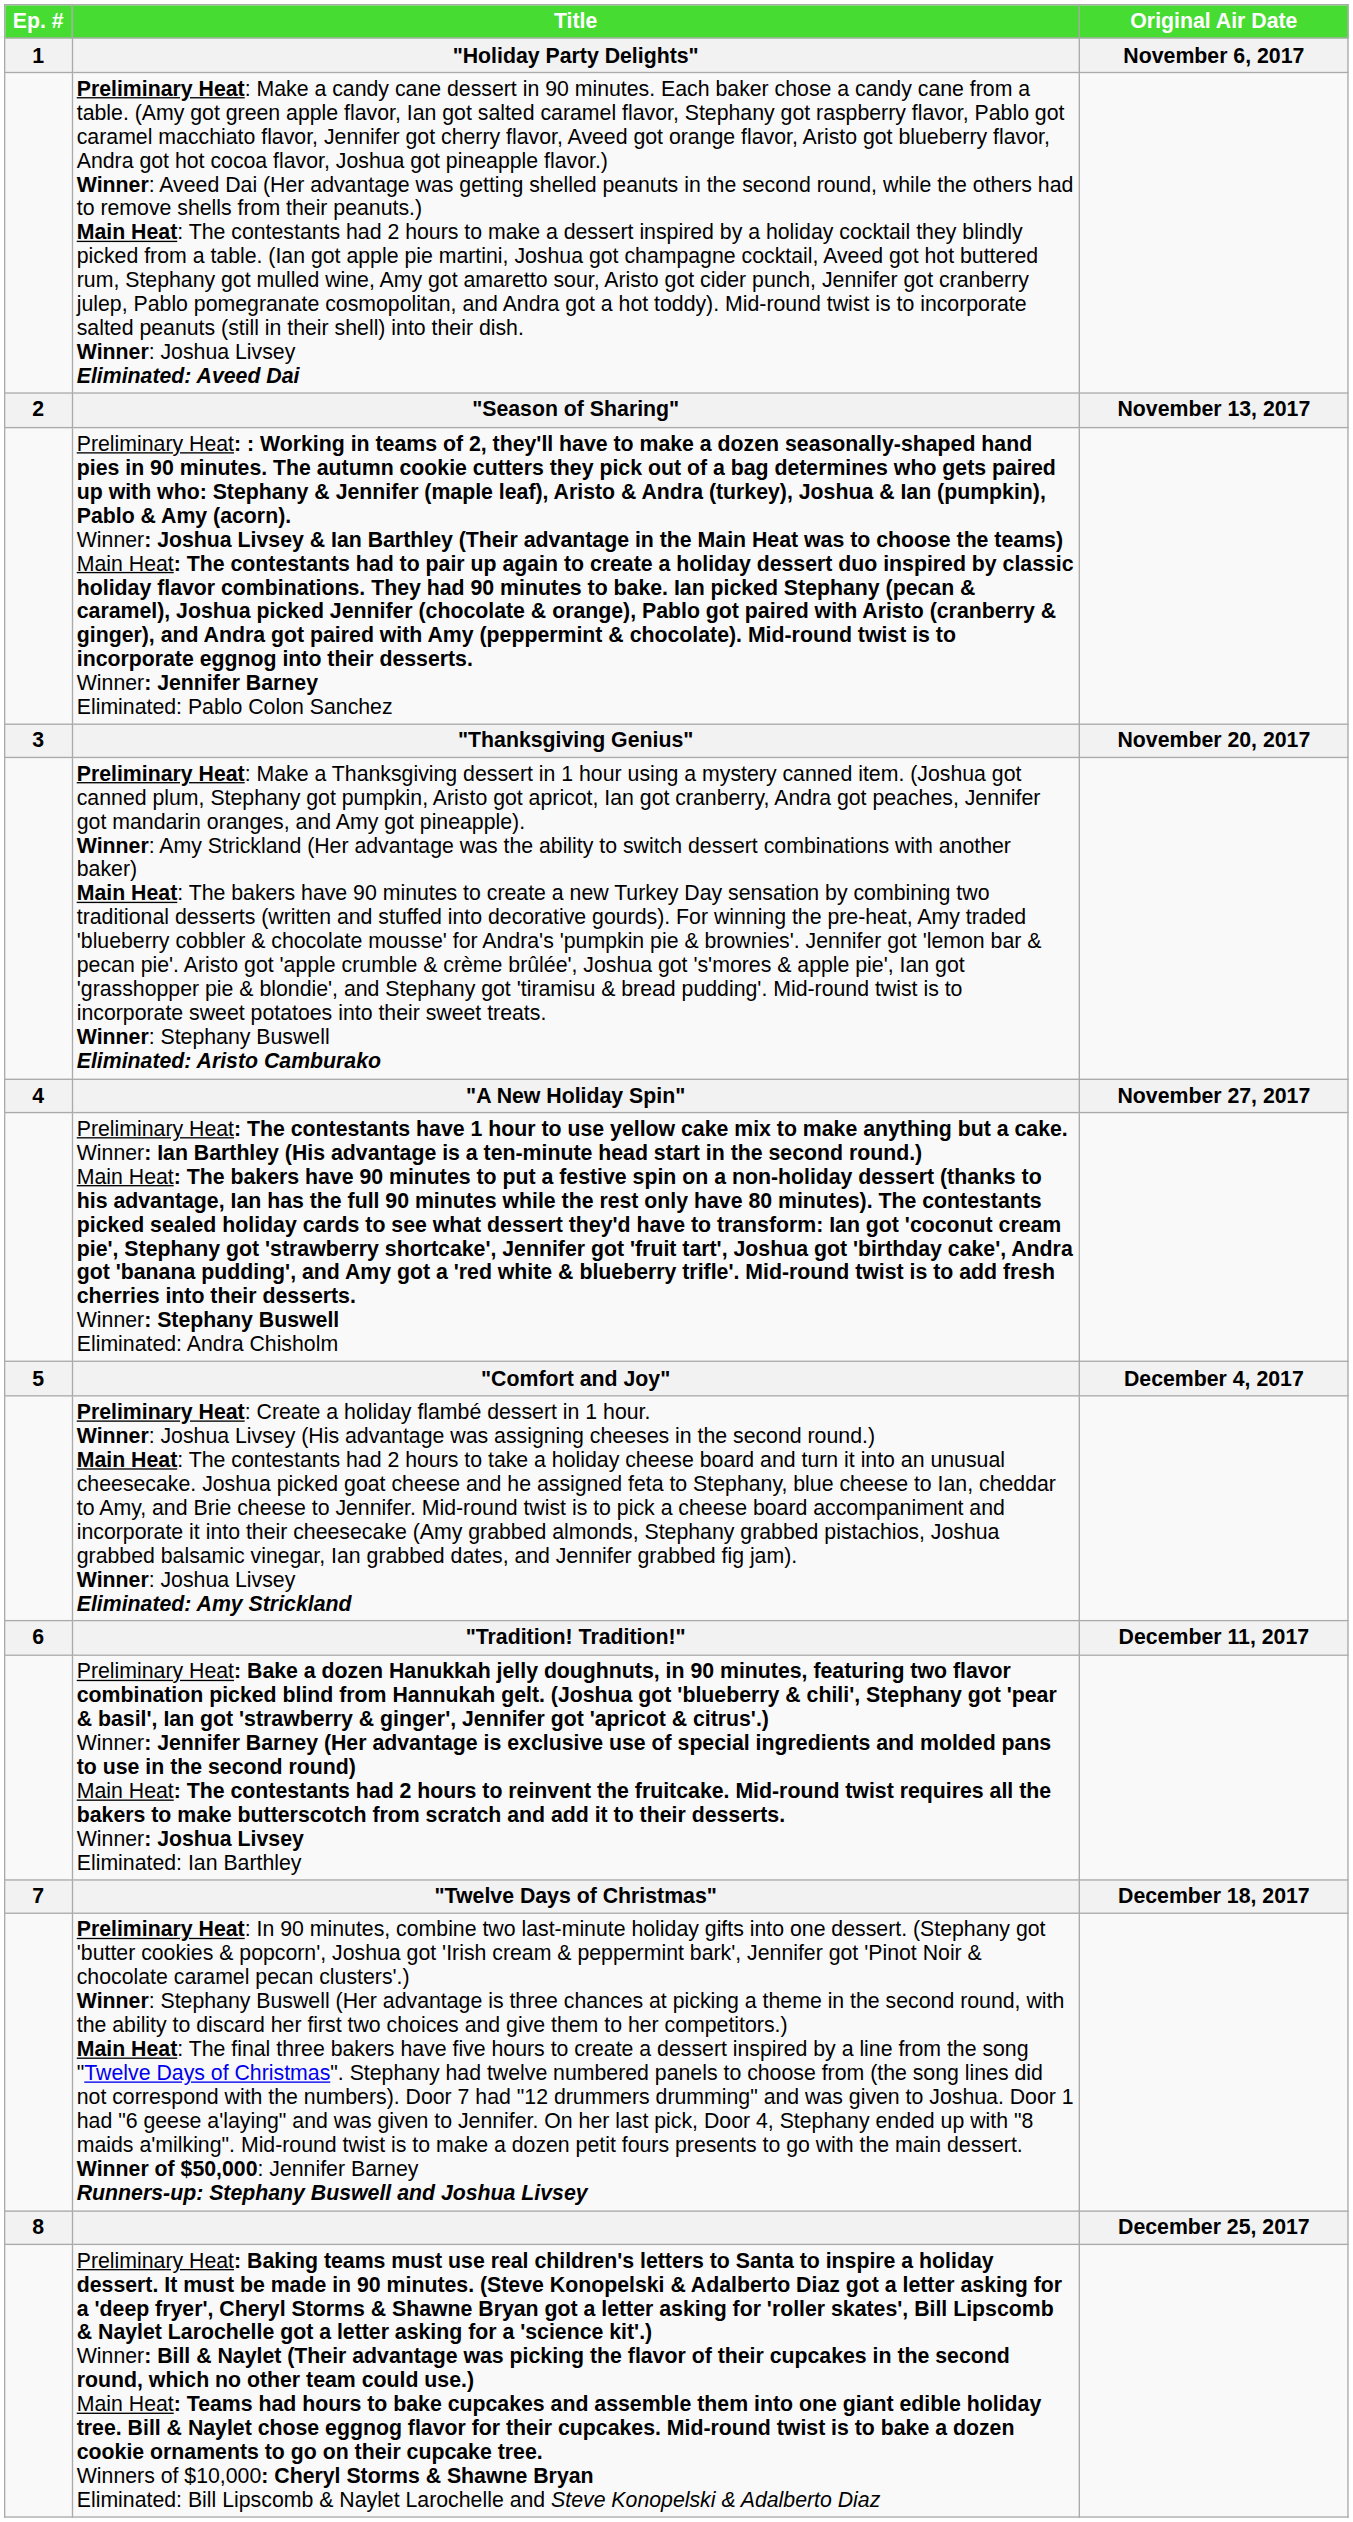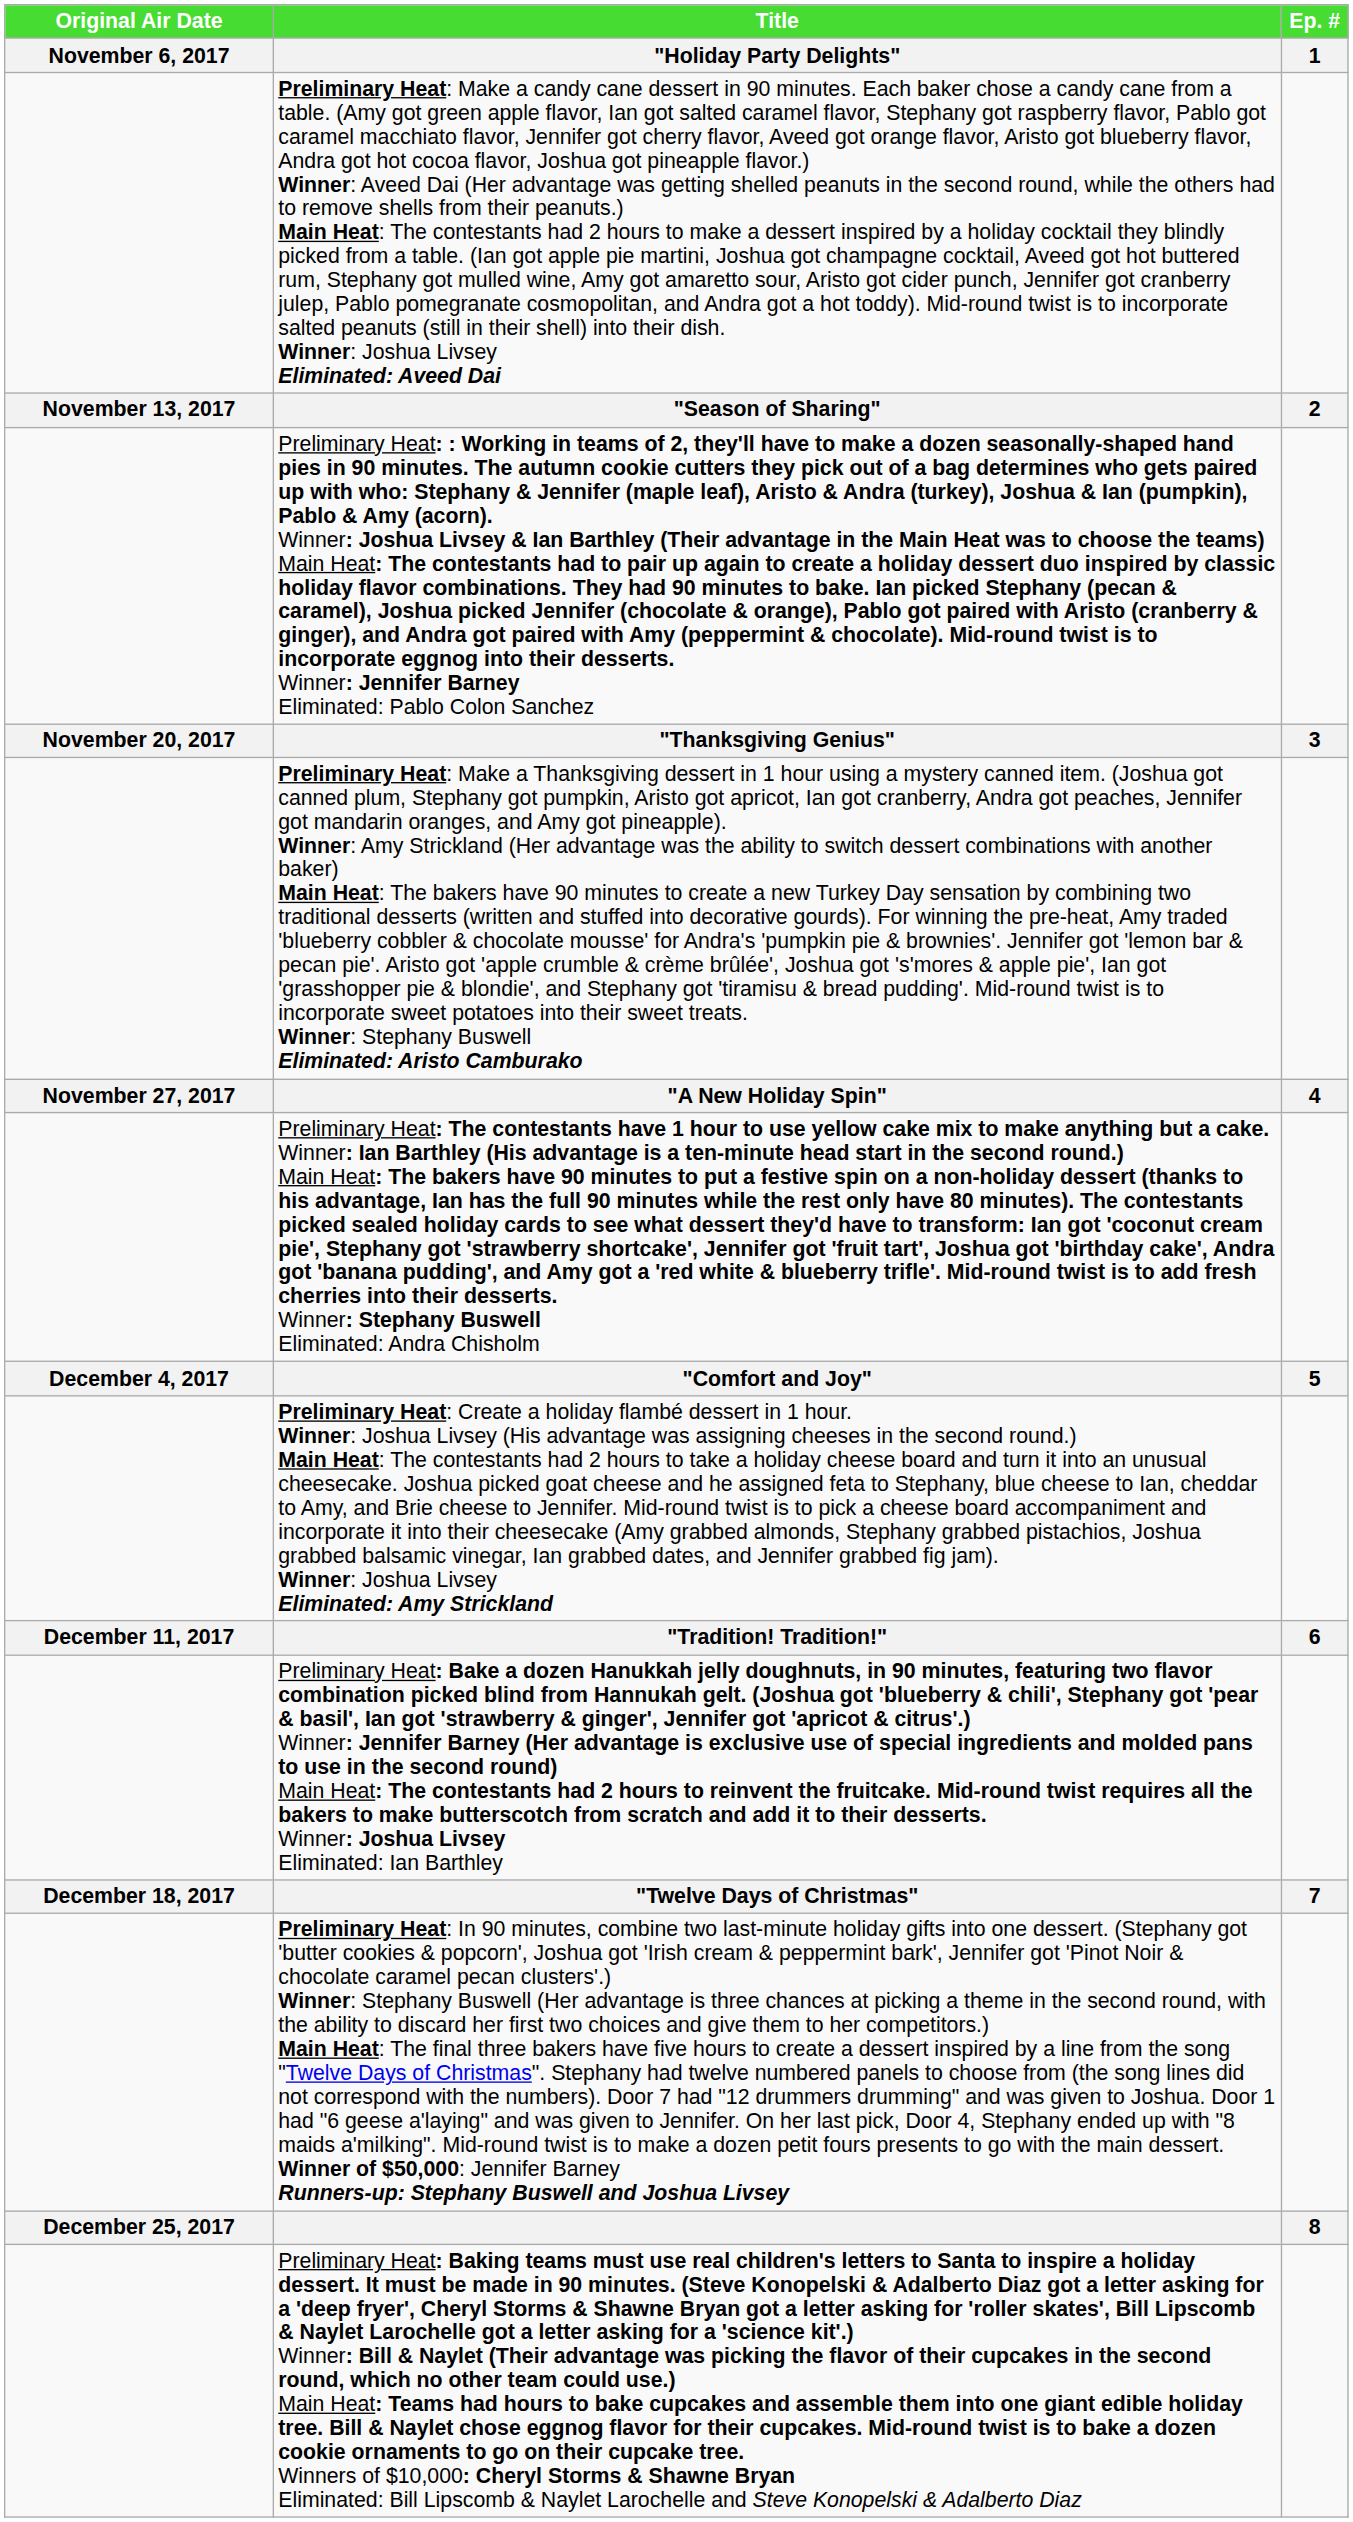columns swapped: (38, 55) <-> (1214, 55)
